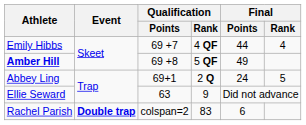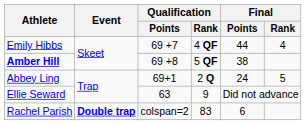(242, 62) 49 -> (242, 62) 38
